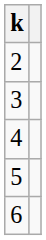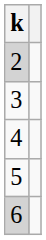(16, 61) no background -> (16, 61) lightgrey background
(16, 215) no background -> (16, 215) lightgrey background
